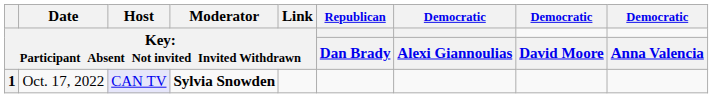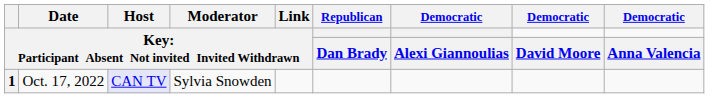(224, 81) bold -> (223, 81) normal
